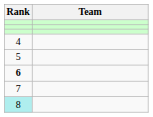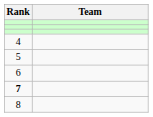(18, 73) bold -> (18, 73) normal
(18, 89) normal -> (18, 89) bold
(18, 104) paleturquoise background -> (18, 104) no background
